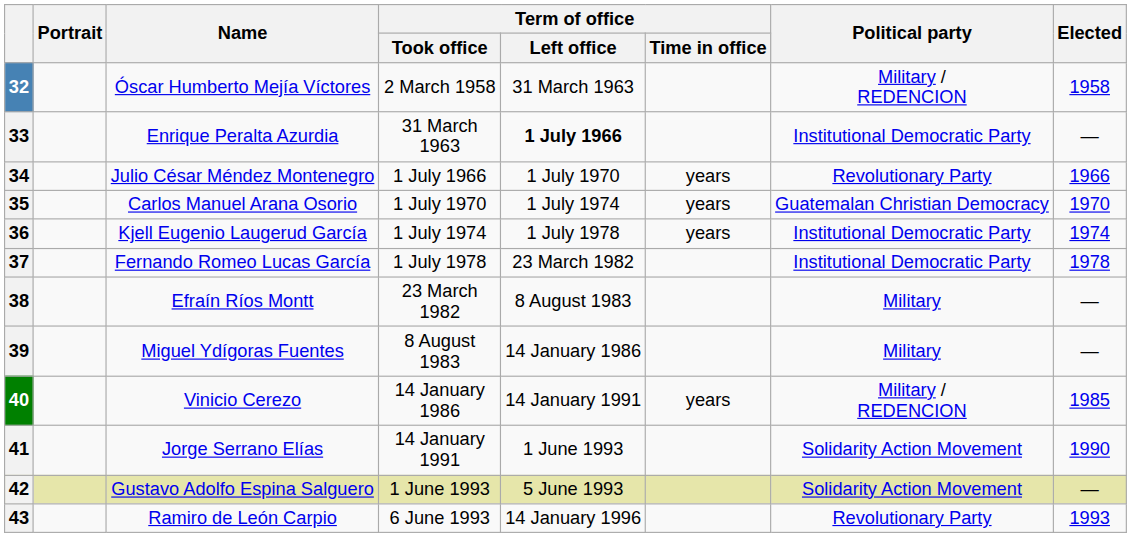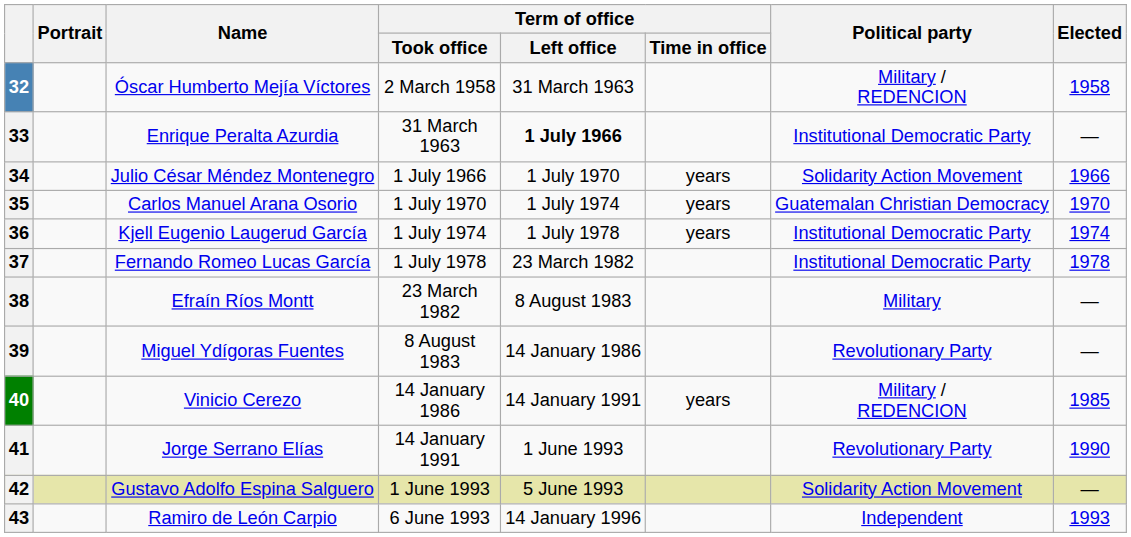(912, 175) Revolutionary Party -> (912, 175) Solidarity Action Movement
(912, 351) Military -> (912, 351) Revolutionary Party
(912, 450) Solidarity Action Movement -> (912, 450) Revolutionary Party
(912, 518) Revolutionary Party -> (912, 518) Independent
